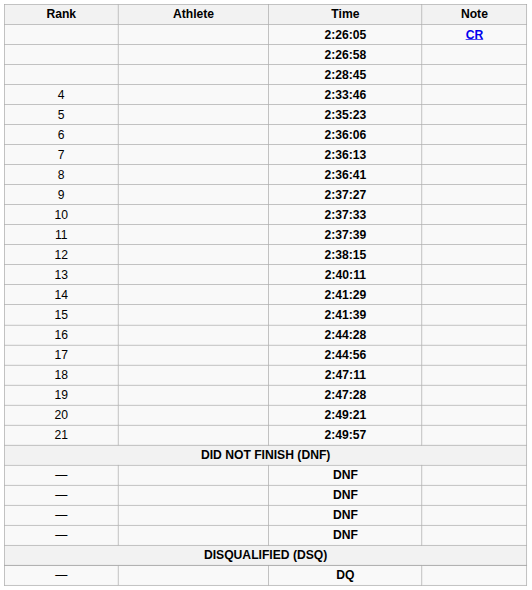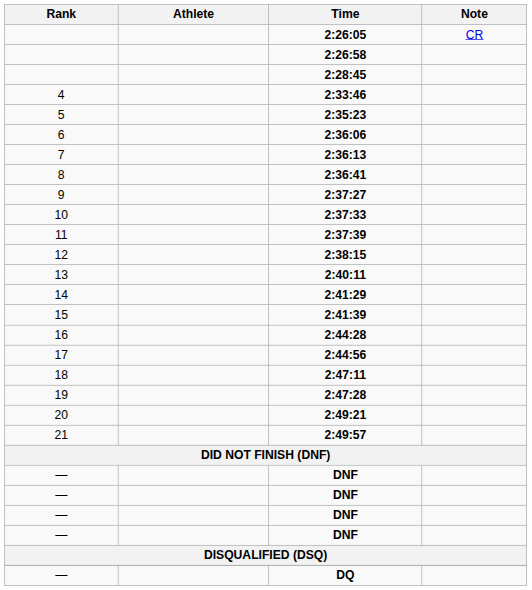(474, 34) bold -> (474, 34) normal
